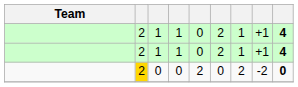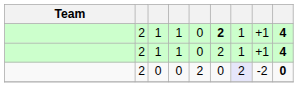(221, 33) normal -> (221, 33) bold
(142, 71) gold background -> (142, 71) no background
(241, 71) no background -> (241, 71) lavender background
